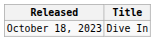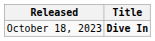(127, 29) normal -> (127, 29) bold
